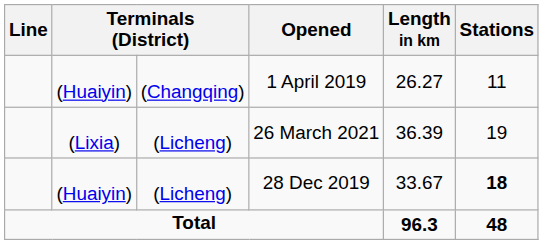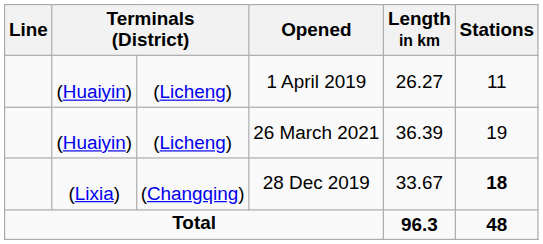(193, 91) (Changqing) -> (193, 91) (Licheng)
(94, 143) (Lixia) -> (94, 143) (Huaiyin)
(94, 194) (Huaiyin) -> (94, 194) (Lixia)
(193, 194) (Licheng) -> (193, 194) (Changqing)
